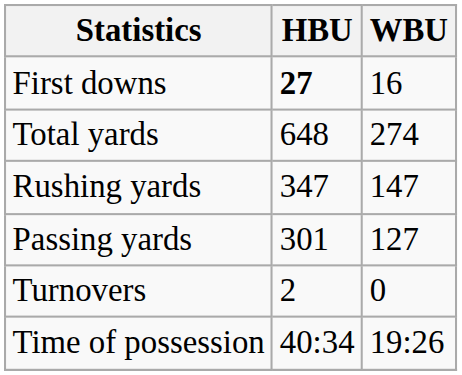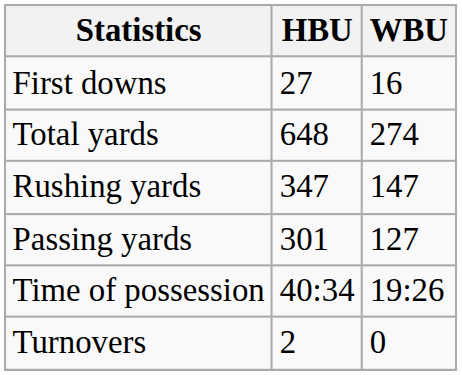(296, 82) bold -> (296, 82) normal
rows swapped: (79, 290) <-> (139, 342)
